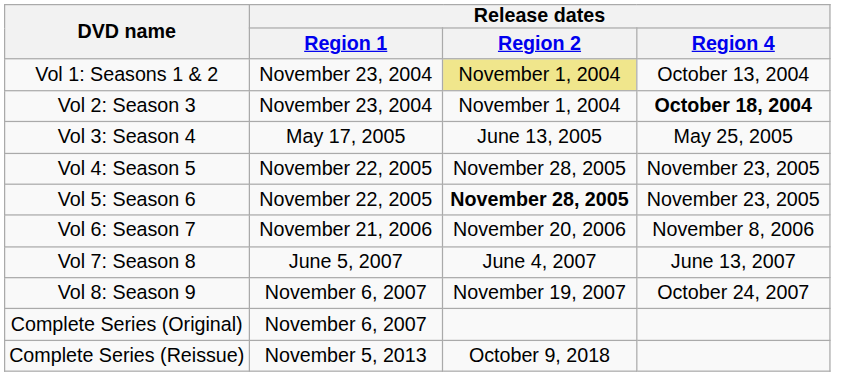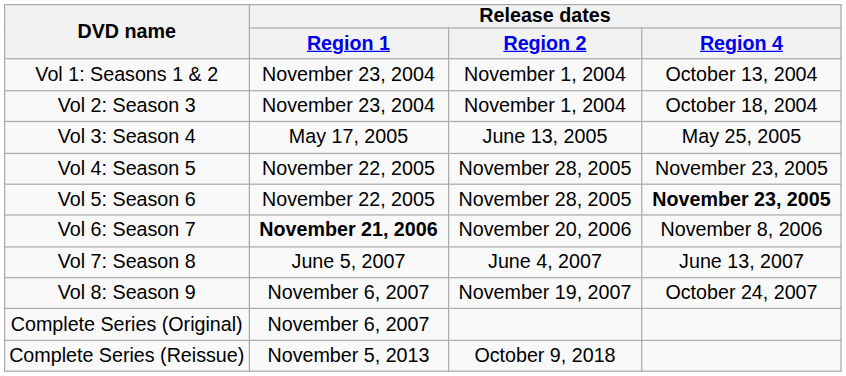(539, 74) khaki background -> (545, 74) no background
(733, 105) bold -> (741, 105) normal
(539, 199) bold -> (545, 199) normal
(733, 199) normal -> (741, 199) bold
(346, 230) normal -> (348, 230) bold
